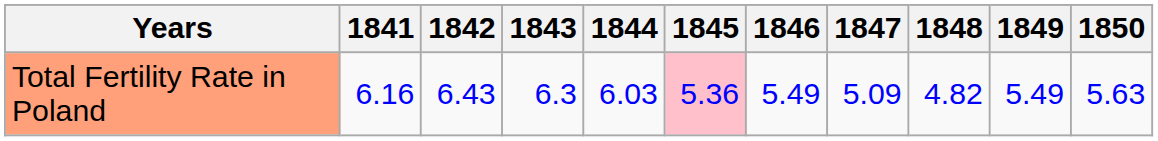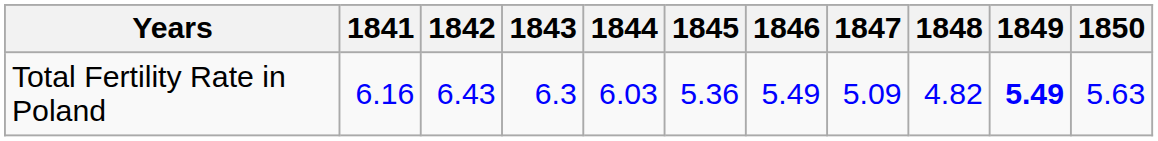(149, 93) lightsalmon background -> (149, 93) no background
(710, 93) pink background -> (710, 93) no background
(1035, 93) normal -> (1035, 93) bold
